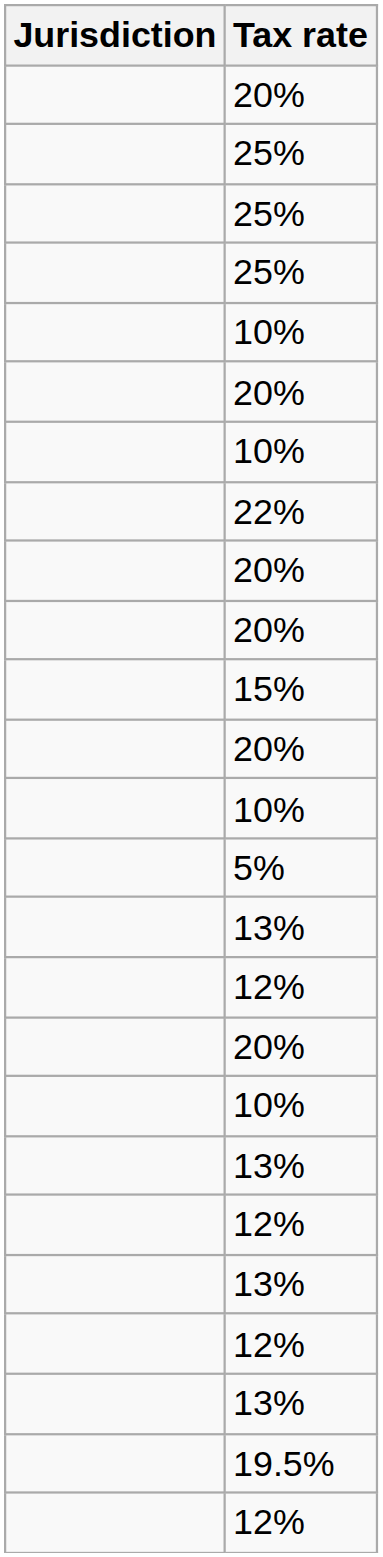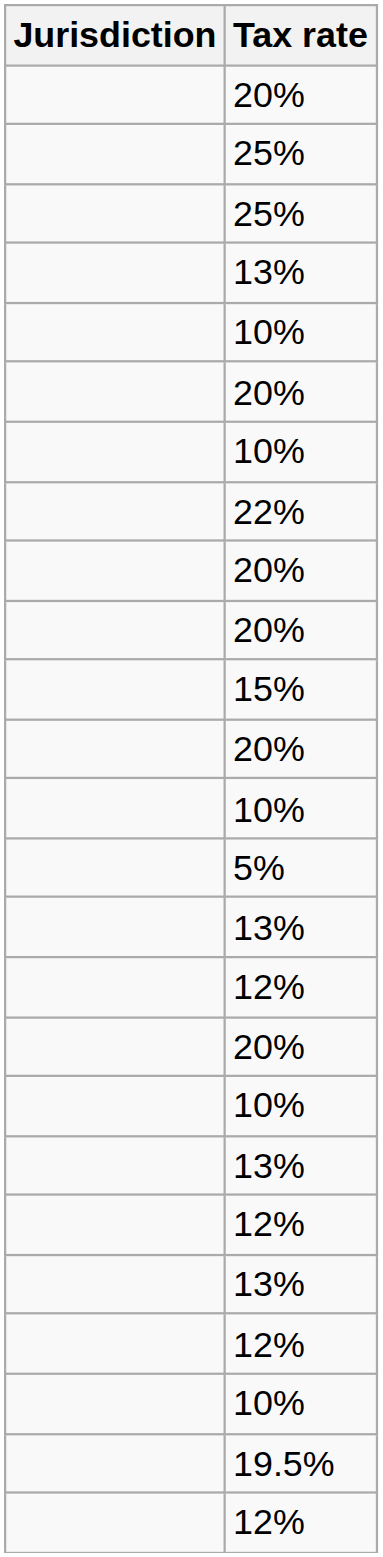(269, 273) 25% -> (269, 273) 13%
(269, 1403) 13% -> (269, 1403) 10%
